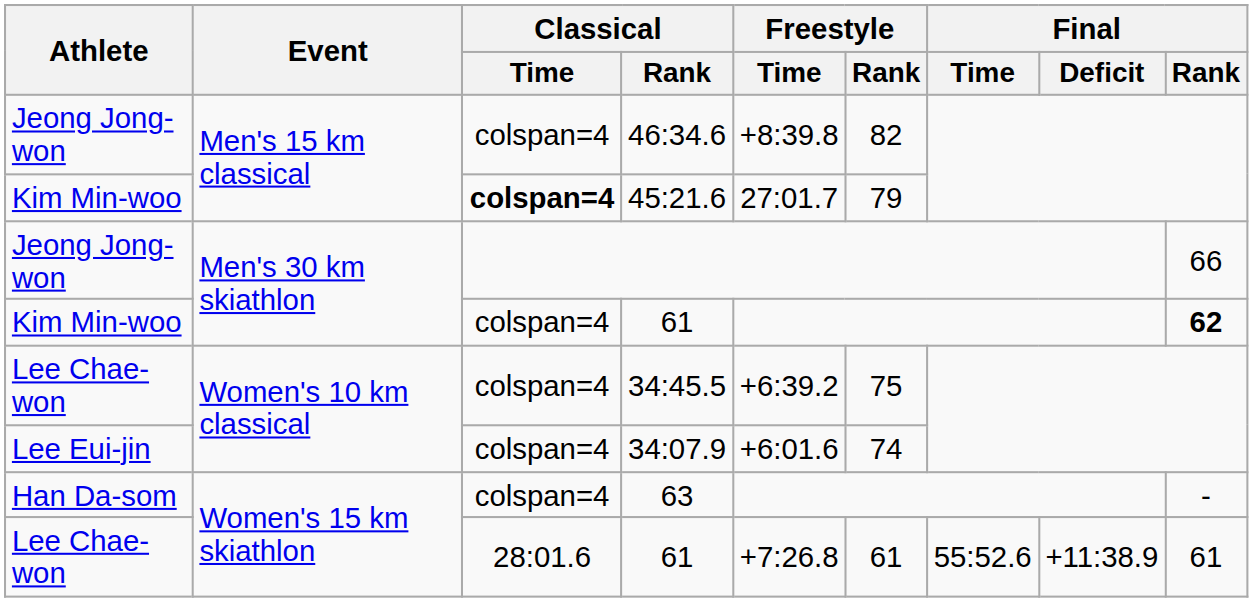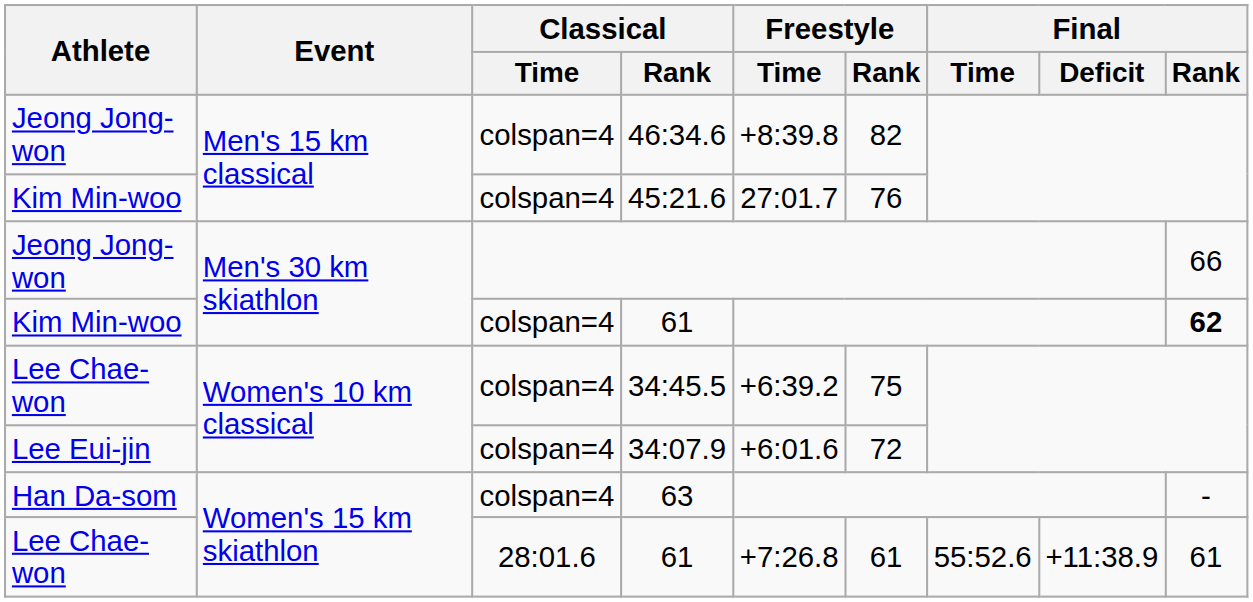(542, 198) bold -> (547, 198) normal
(886, 198) 79 -> (886, 198) 76
(886, 449) 74 -> (886, 449) 72
